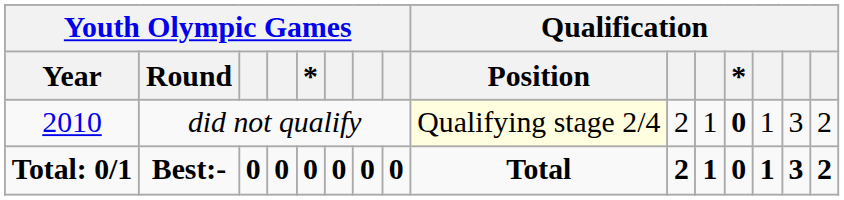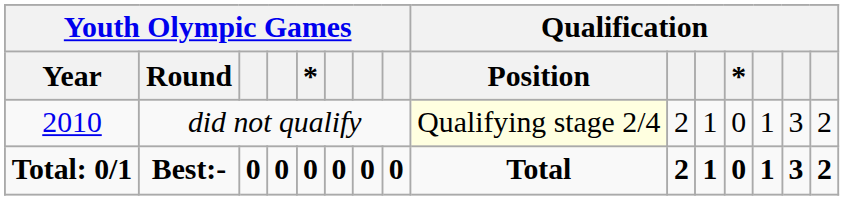(739, 122) bold -> (739, 122) normal
